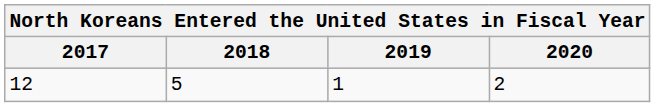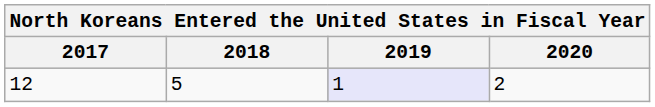(338, 85) no background -> (338, 85) lavender background
